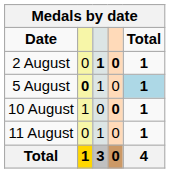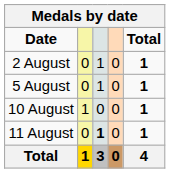(100, 63) bold -> (100, 63) normal
(116, 63) bold -> (116, 63) normal
(85, 86) bold -> (85, 86) normal
(144, 86) lightblue background -> (144, 86) no background
(116, 109) bold -> (116, 109) normal
(100, 133) normal -> (100, 133) bold
